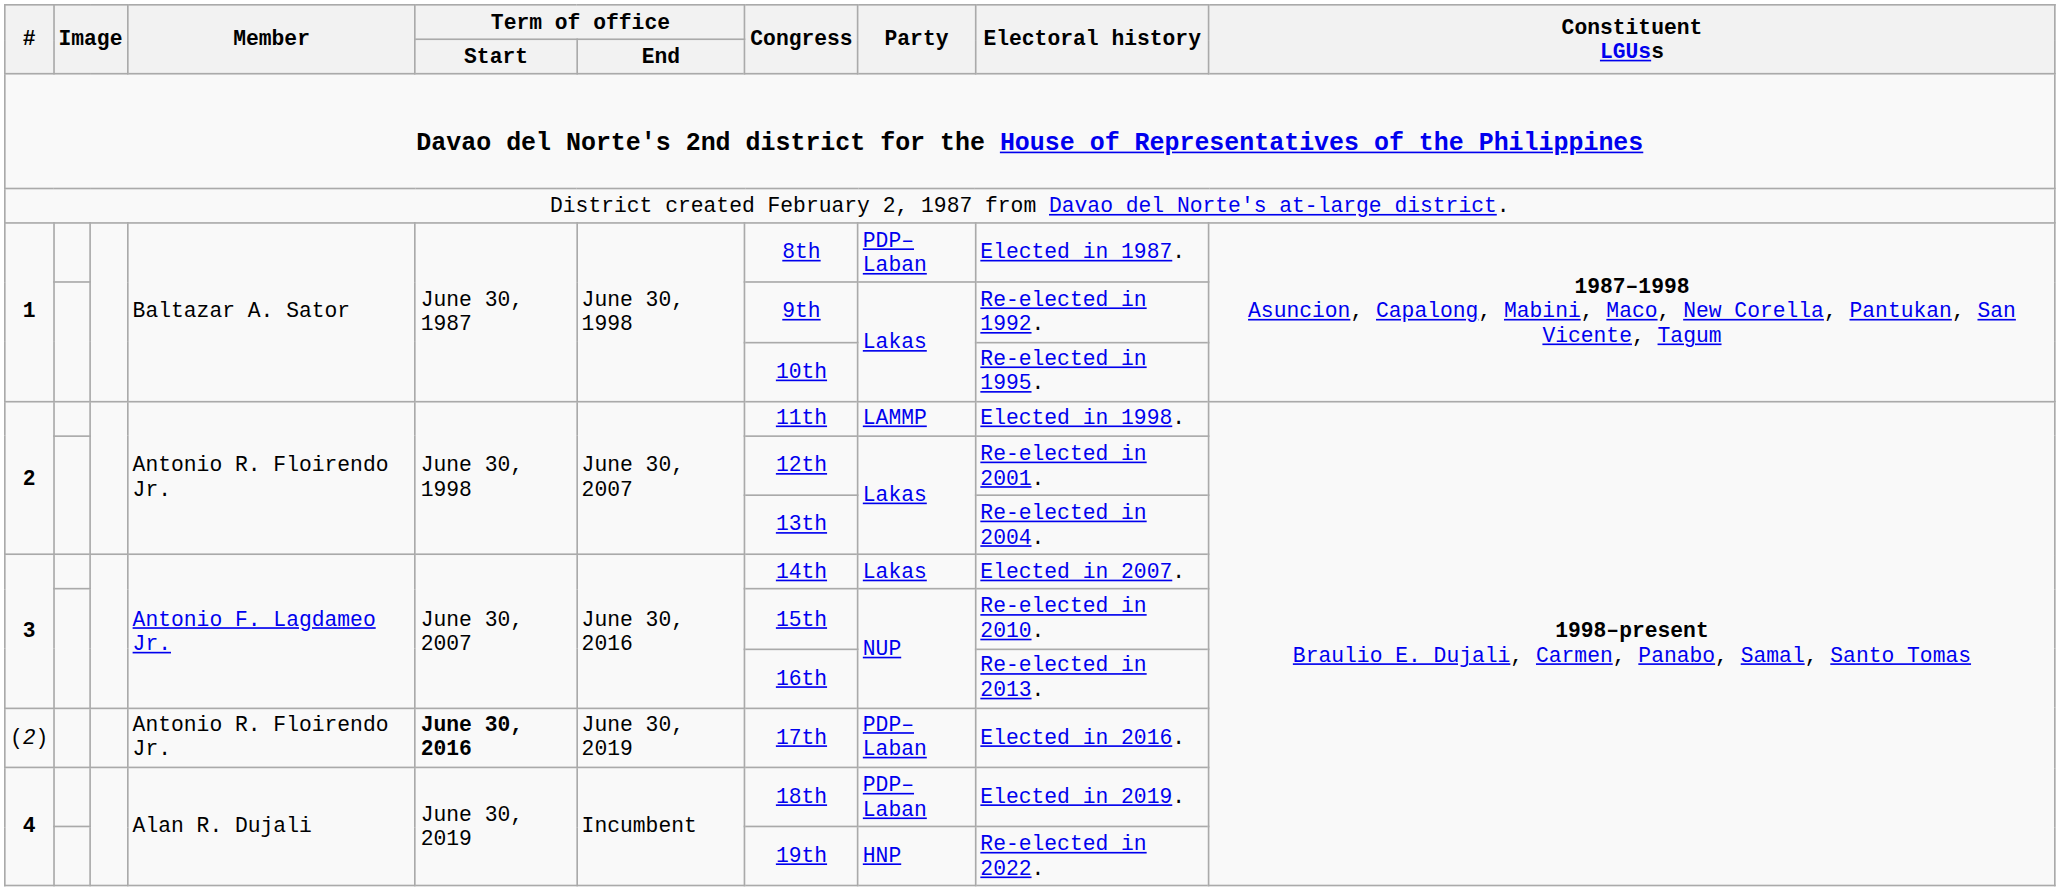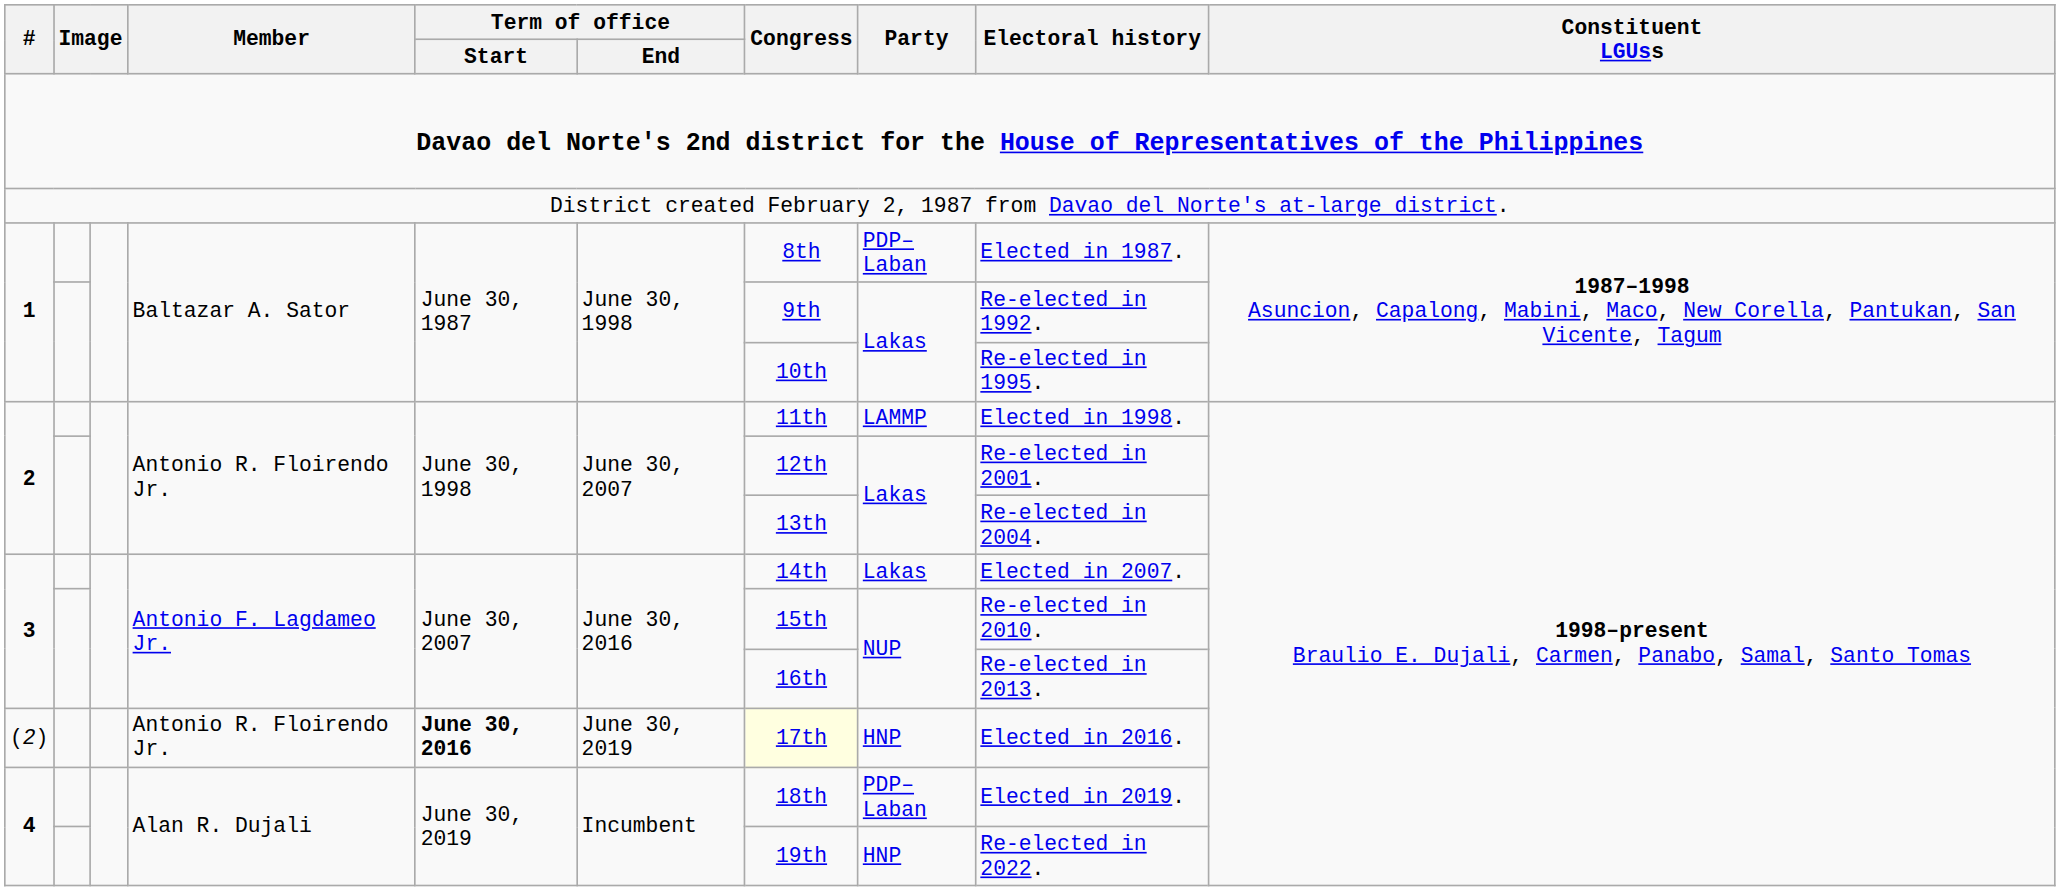(801, 738) no background -> (801, 738) lightyellow background
(895, 738) PDP–Laban -> (882, 738) HNP
